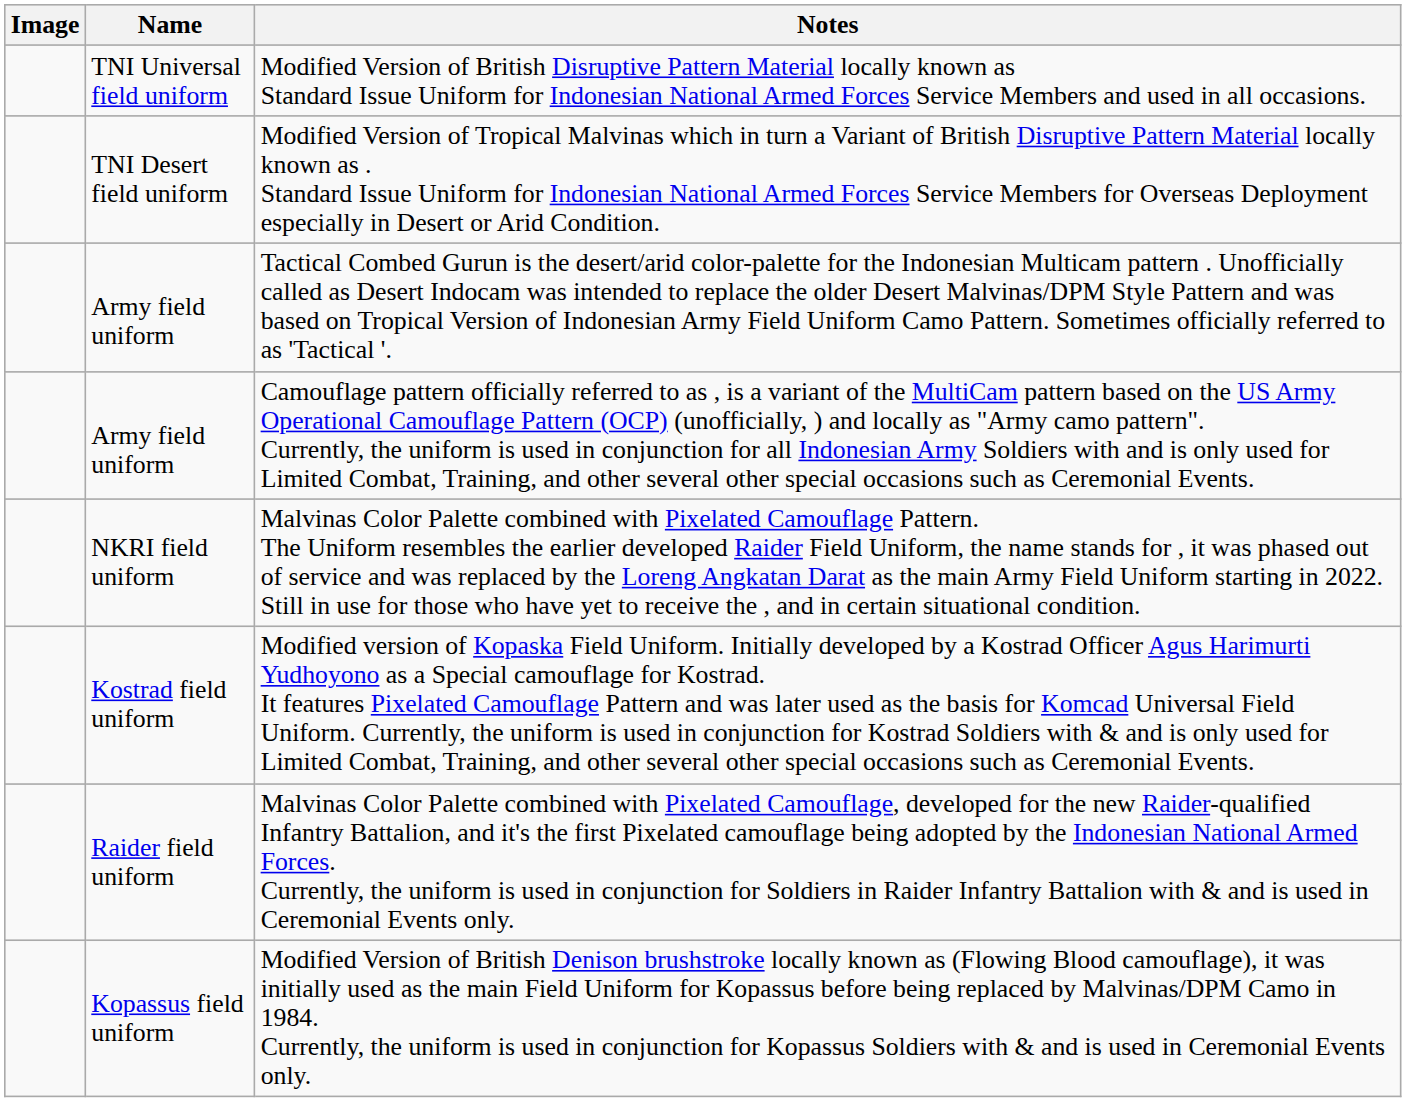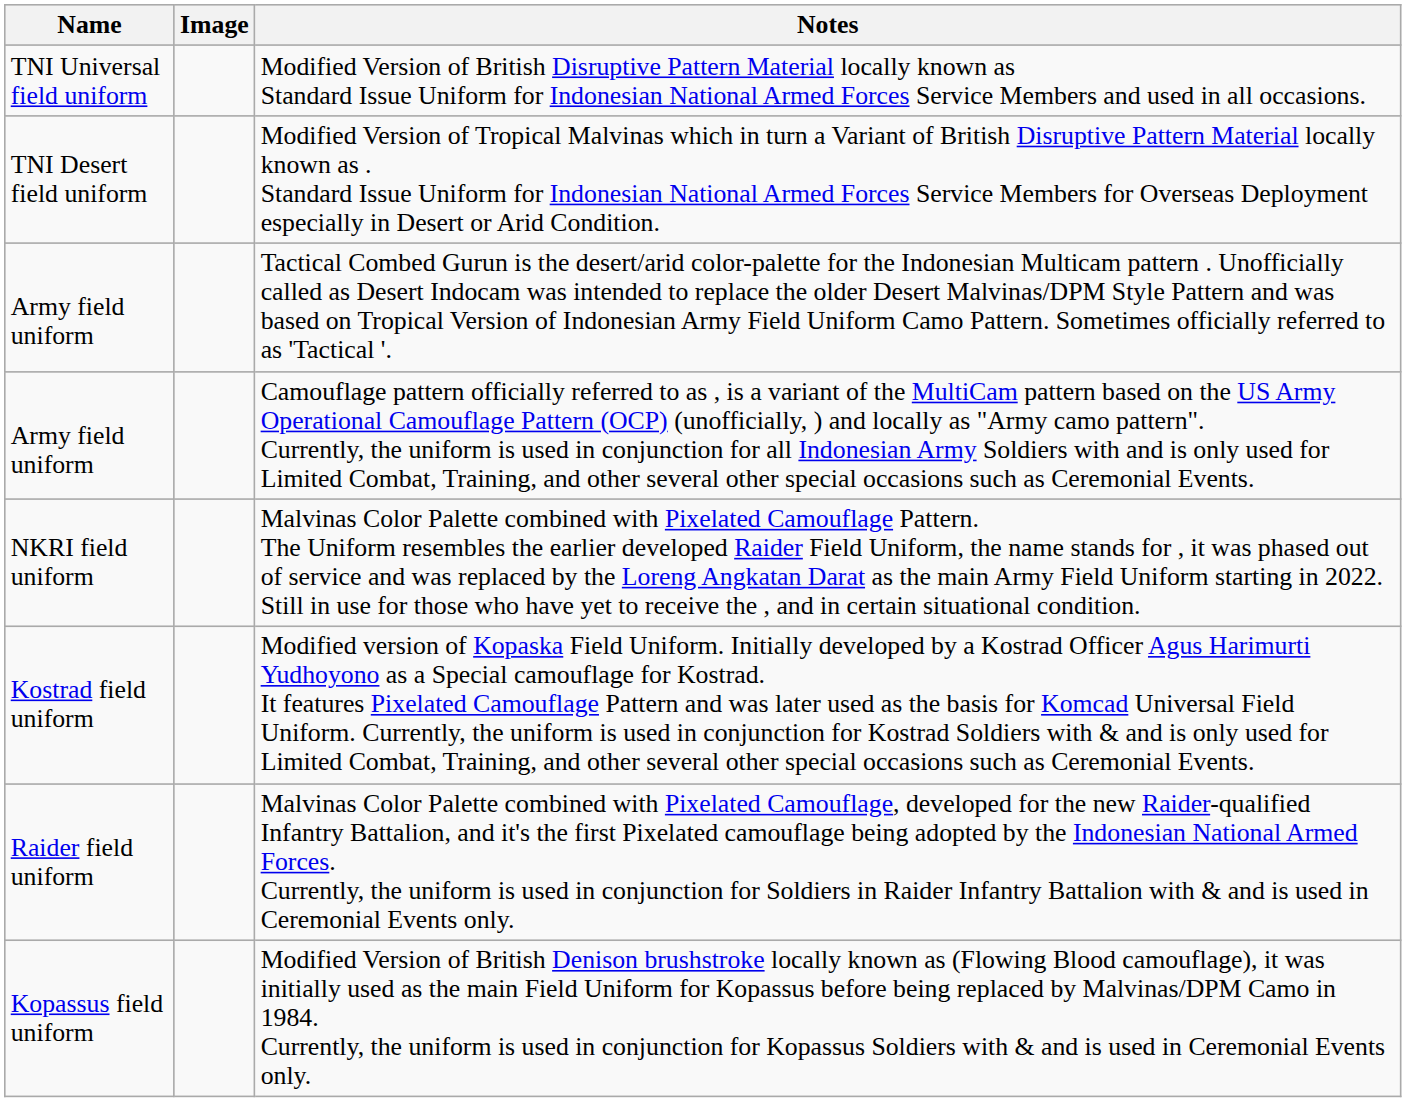columns swapped: (170, 24) <-> (45, 24)
